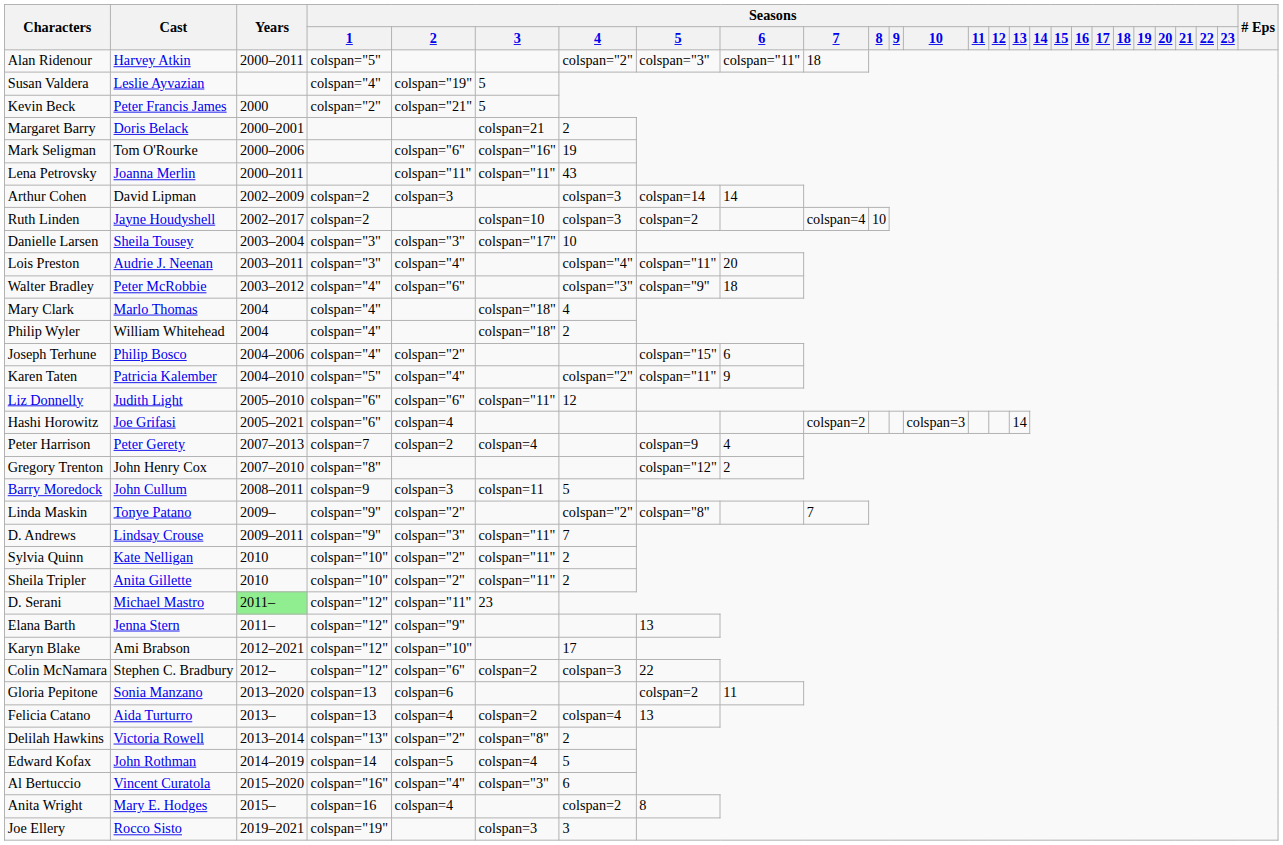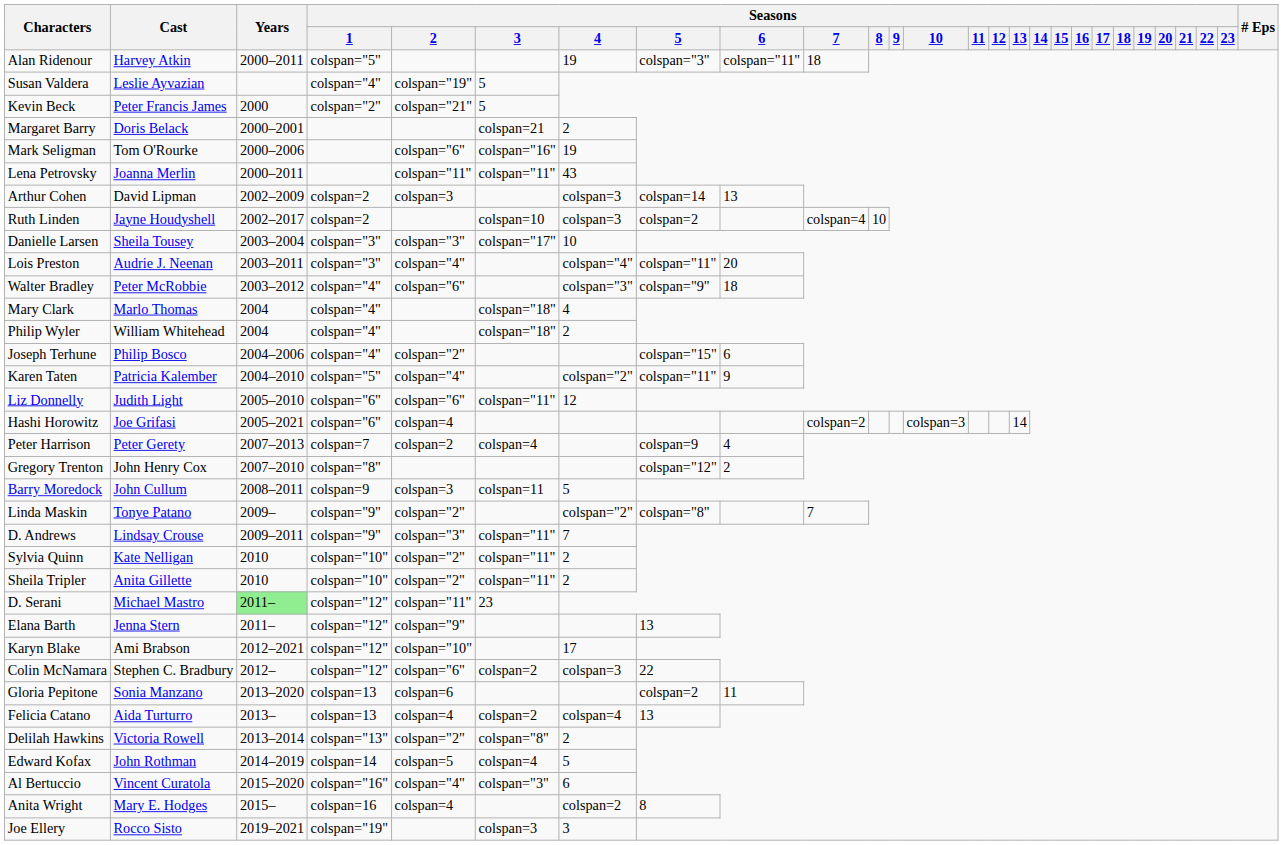(598, 60) colspan="2" -> (570, 60) 19
(730, 196) 14 -> (730, 196) 13
